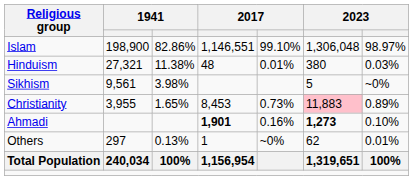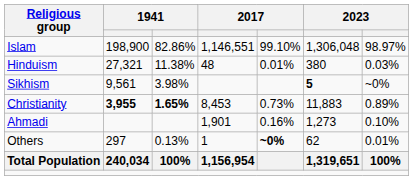(309, 84) normal -> (309, 84) bold
(121, 103) normal -> (121, 103) bold
(172, 103) normal -> (172, 103) bold
(324, 103) pink background -> (324, 103) no background
(216, 122) bold -> (216, 122) normal
(321, 122) bold -> (321, 122) normal
(272, 141) normal -> (272, 141) bold
